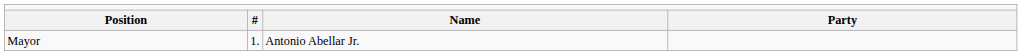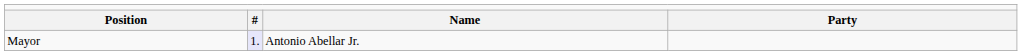(255, 40) no background -> (255, 40) lavender background
